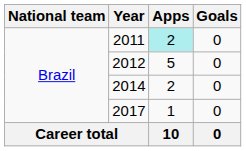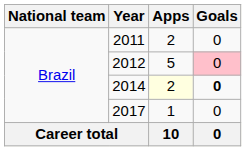(171, 39) paleturquoise background -> (171, 39) no background
(217, 63) no background -> (217, 63) pink background
(171, 87) no background -> (171, 87) lightyellow background
(217, 87) normal -> (217, 87) bold
